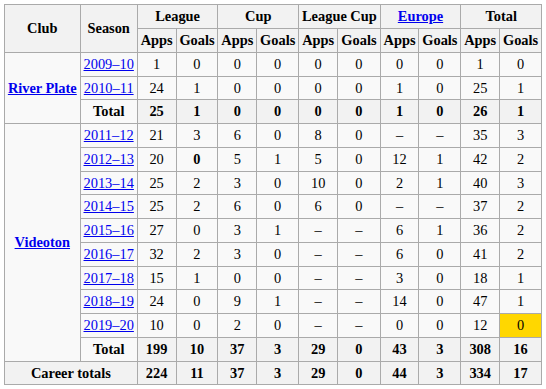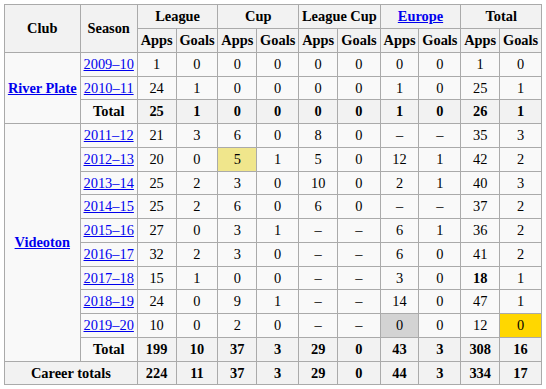(197, 159) bold -> (197, 159) normal
(237, 159) no background -> (237, 159) khaki background
(480, 278) normal -> (480, 278) bold
(400, 325) no background -> (400, 325) lightgrey background
